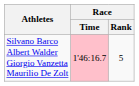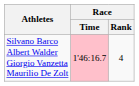(121, 58) 5 -> (121, 58) 4
